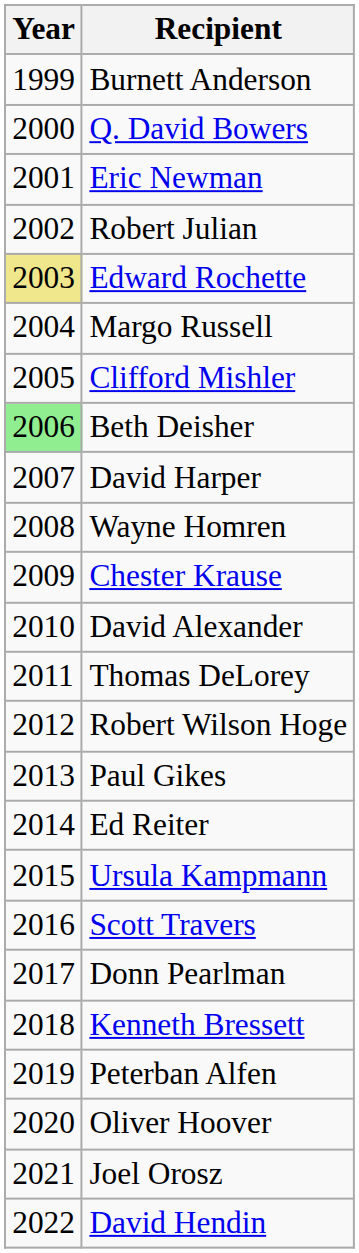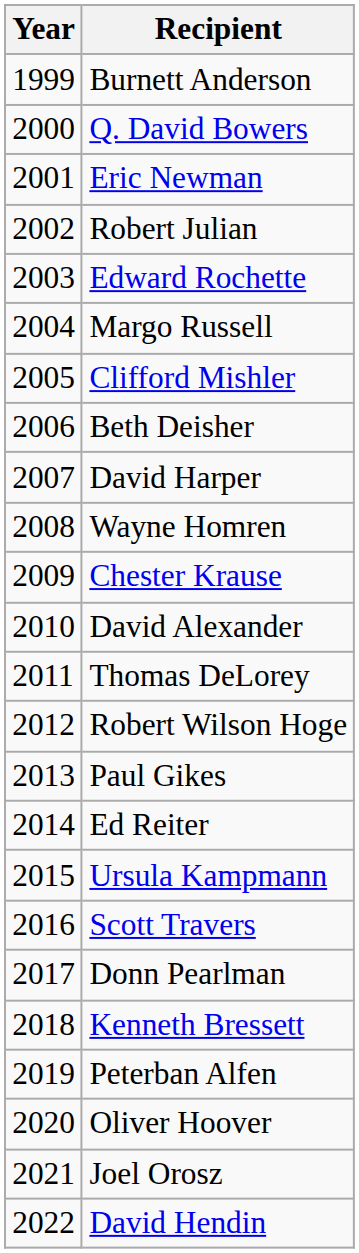(44, 278) khaki background -> (44, 278) no background
(44, 427) lightgreen background -> (44, 427) no background
